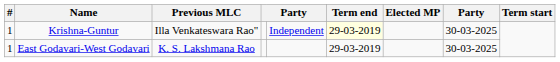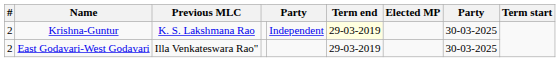(10, 30) 1 -> (10, 30) 2
(207, 30) Illa Venkateswara Rao" -> (207, 30) K. S. Lakshmana Rao
(10, 48) 1 -> (10, 48) 2
(207, 48) K. S. Lakshmana Rao -> (207, 48) Illa Venkateswara Rao"
